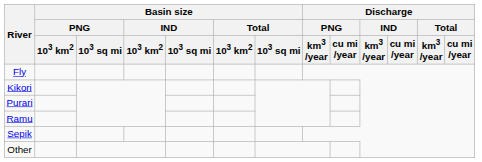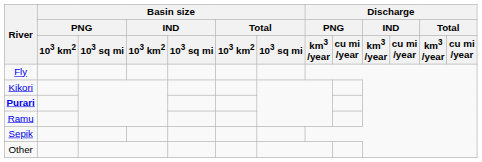(20, 103) normal -> (21, 103) bold
